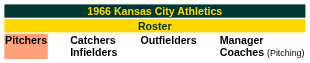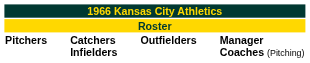(26, 40) lightsalmon background -> (26, 40) no background
